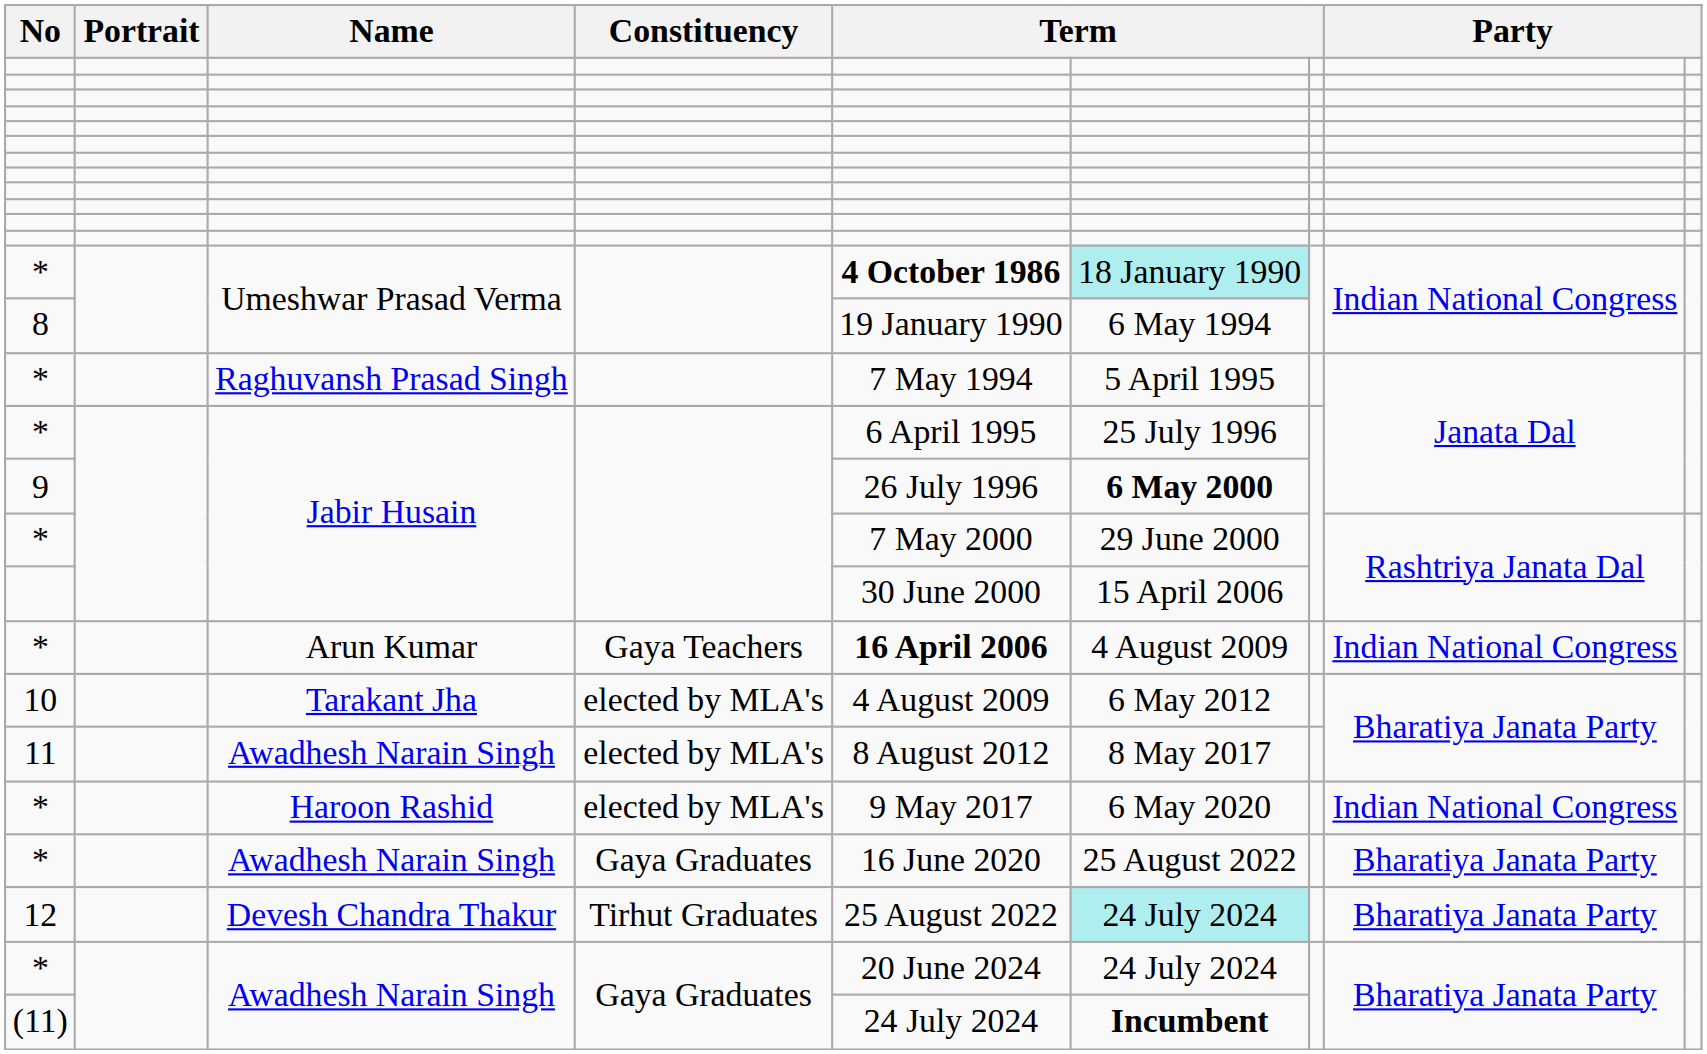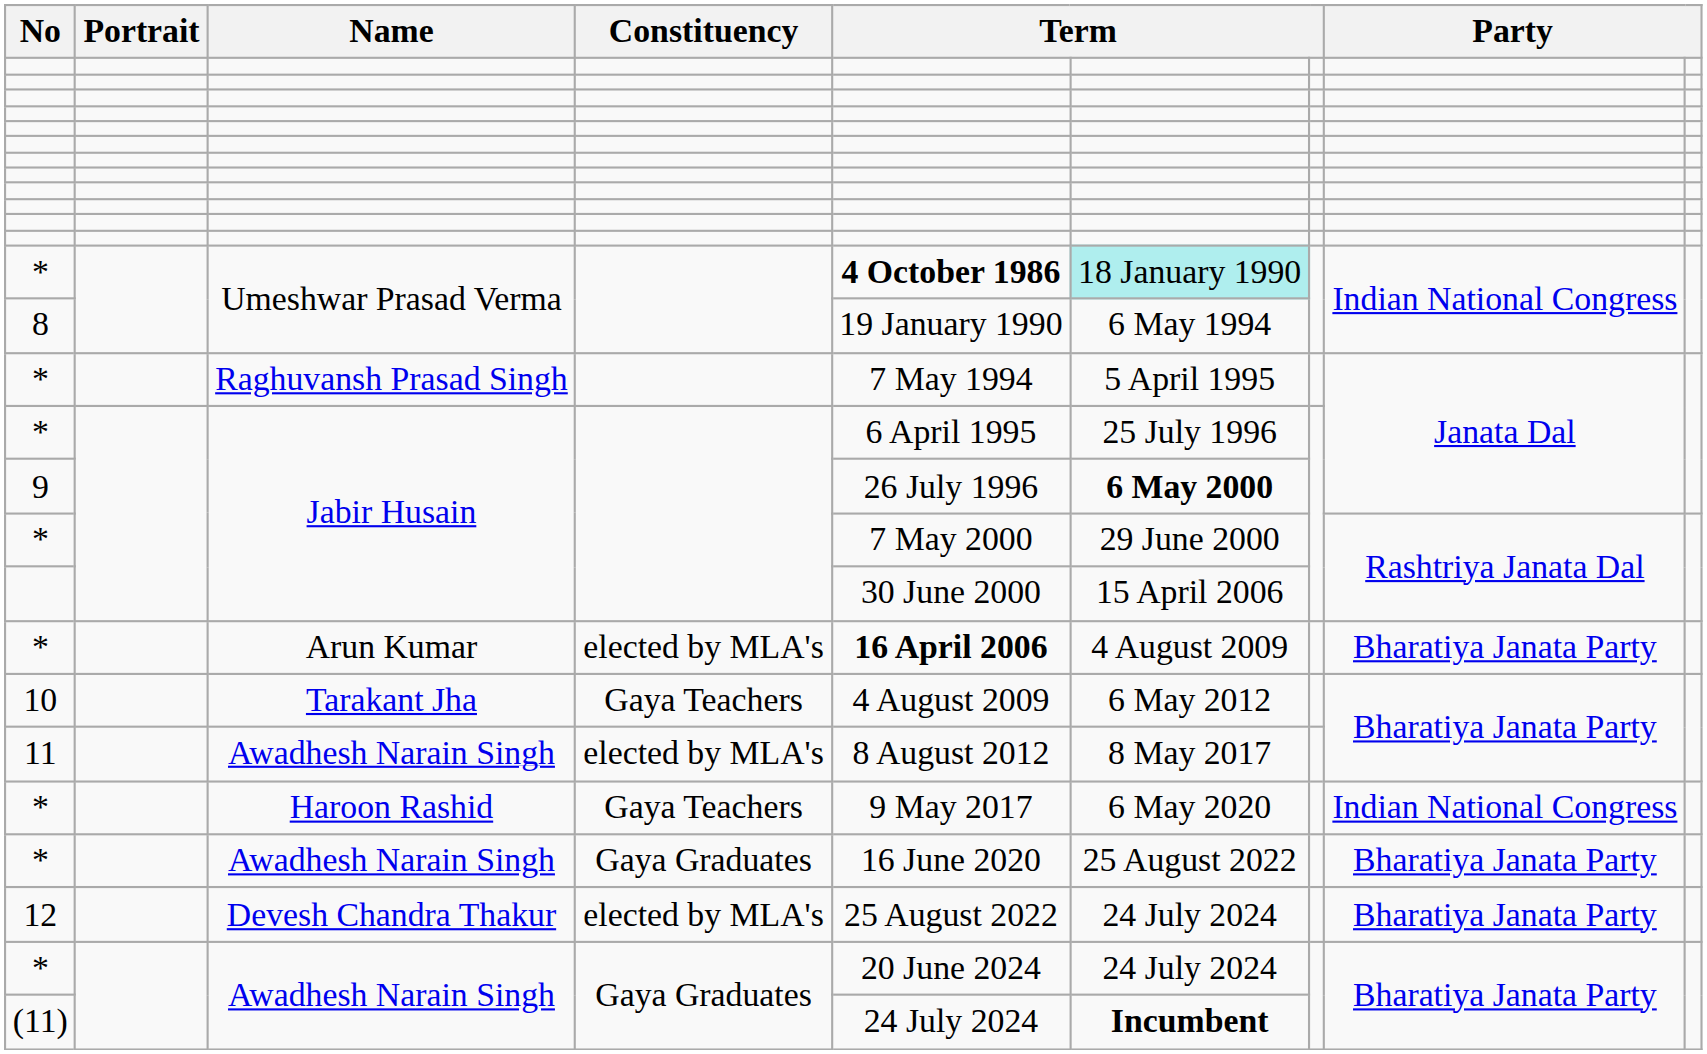(704, 646) Gaya Teachers -> (704, 646) elected by MLA's
(1505, 646) Indian National Congress -> (1505, 646) Bharatiya Janata Party
(704, 699) elected by MLA's -> (704, 699) Gaya Teachers
(704, 806) elected by MLA's -> (704, 806) Gaya Teachers
(704, 914) Tirhut Graduates -> (704, 914) elected by MLA's
(1190, 914) paleturquoise background -> (1190, 914) no background
